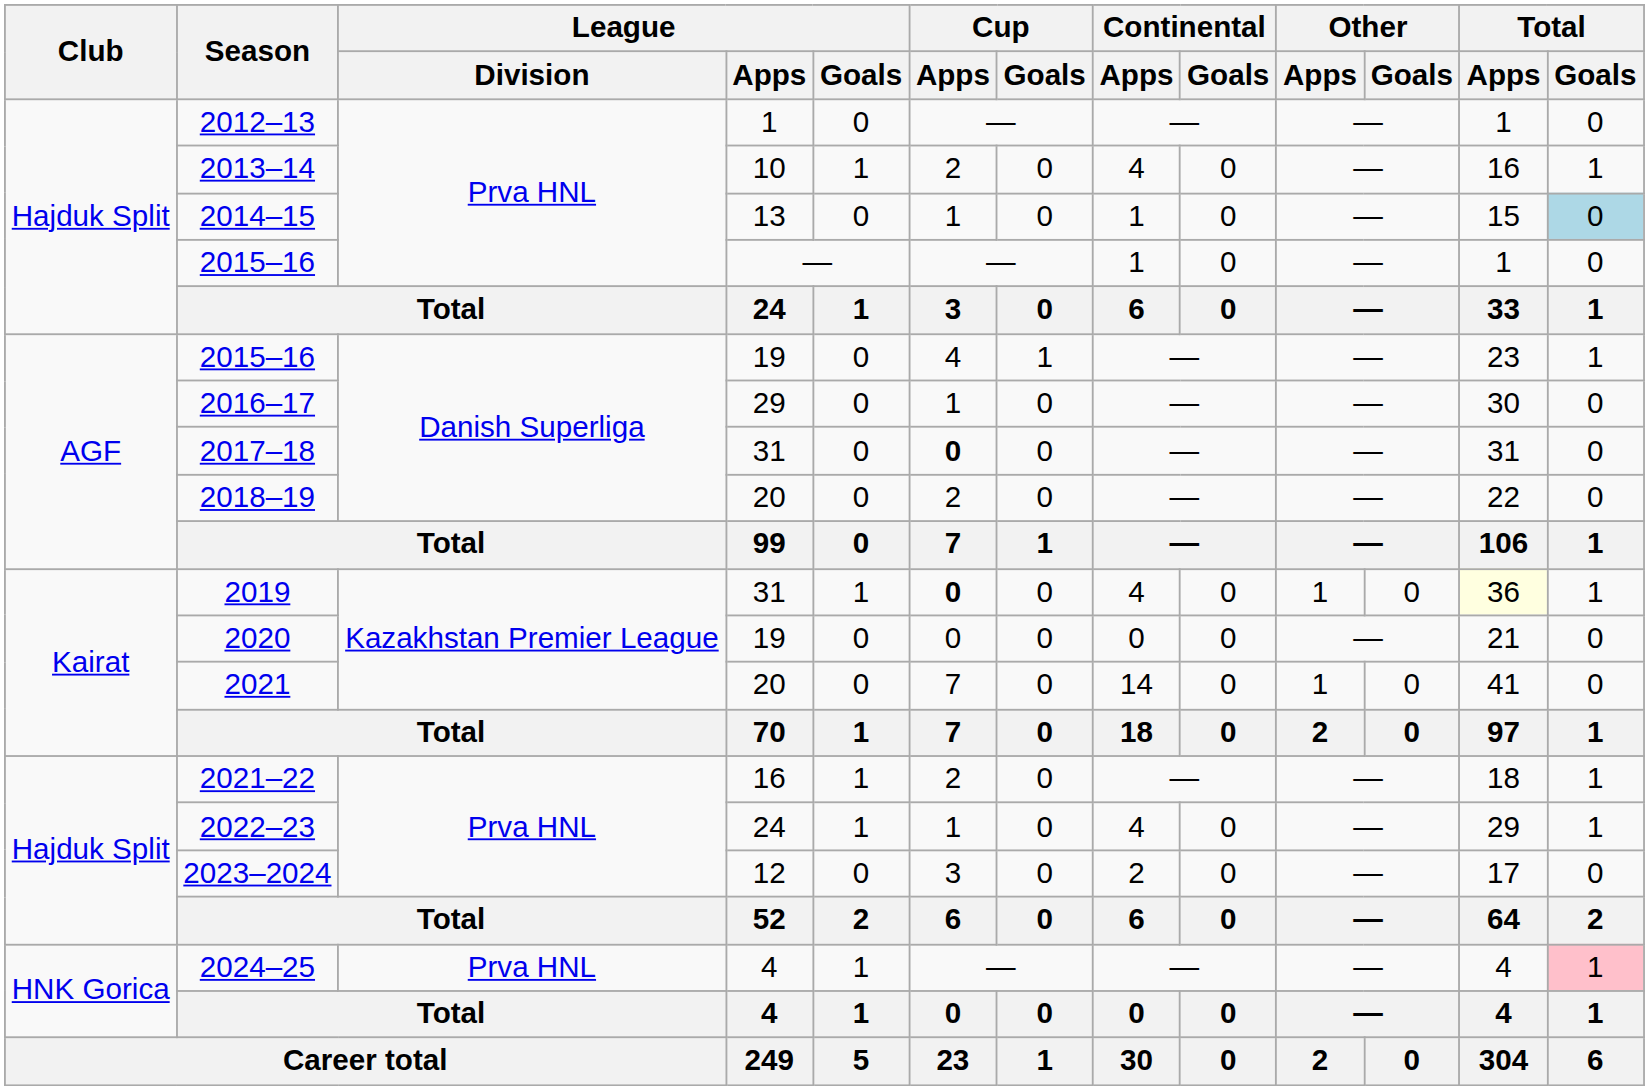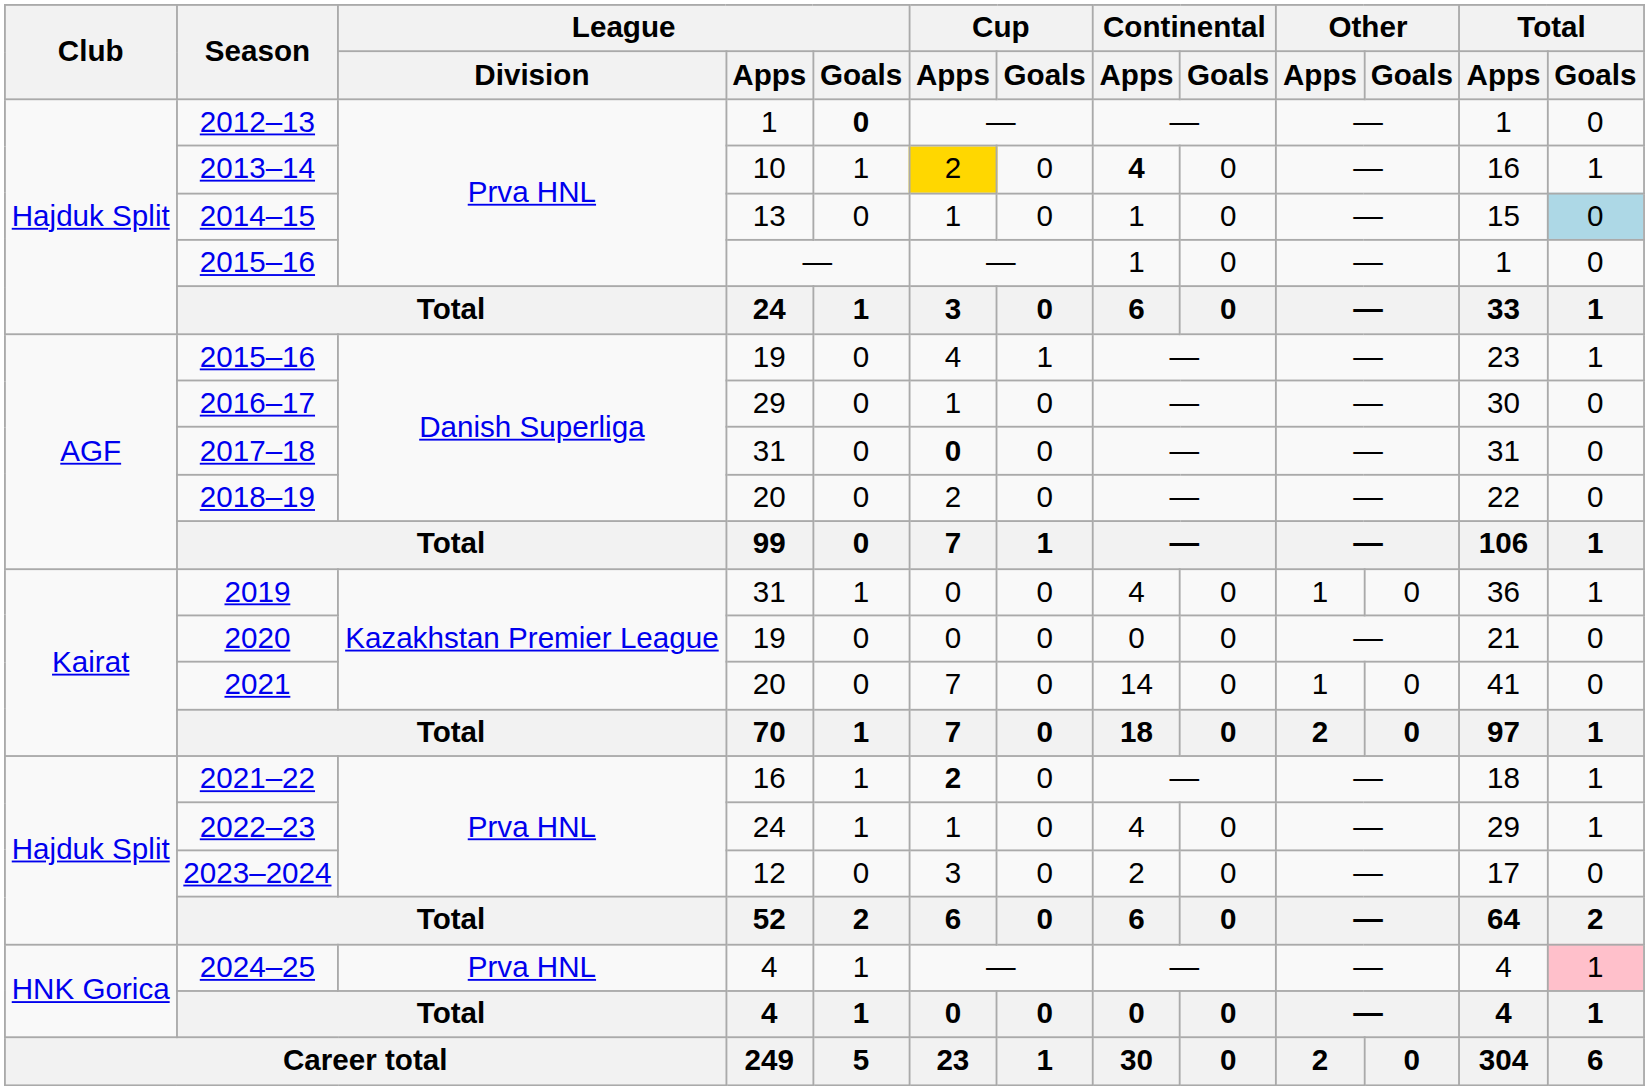(861, 121) normal -> (861, 121) bold
(953, 168) no background -> (953, 168) gold background
(1136, 168) normal -> (1136, 168) bold
(953, 591) bold -> (953, 591) normal
(1504, 591) lightyellow background -> (1504, 591) no background
(953, 779) normal -> (953, 779) bold
